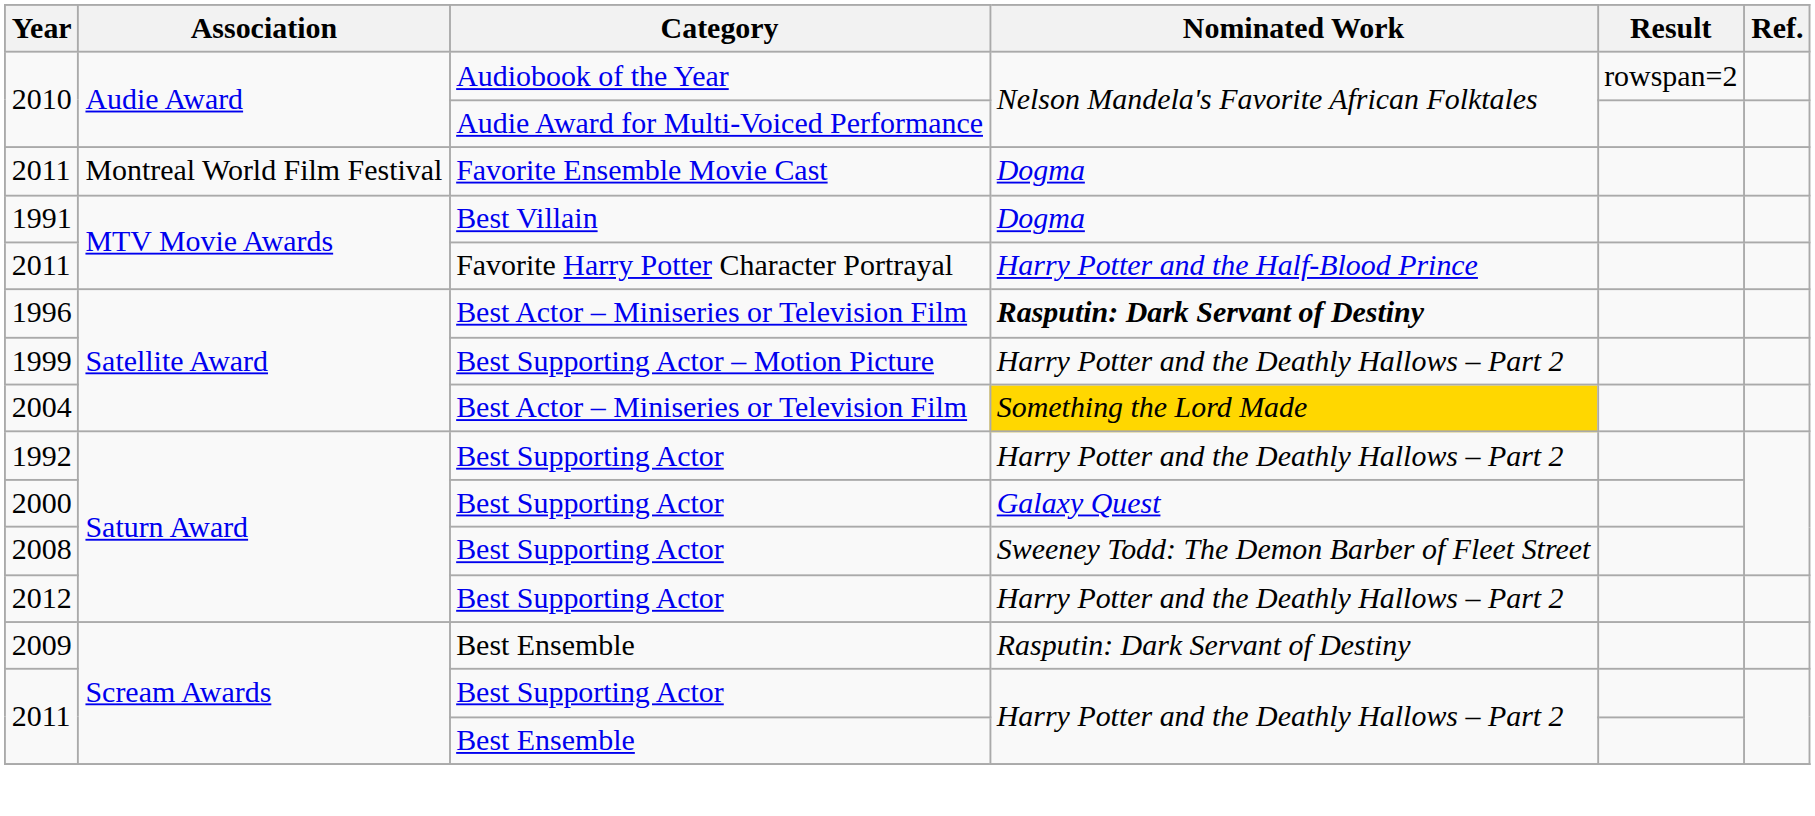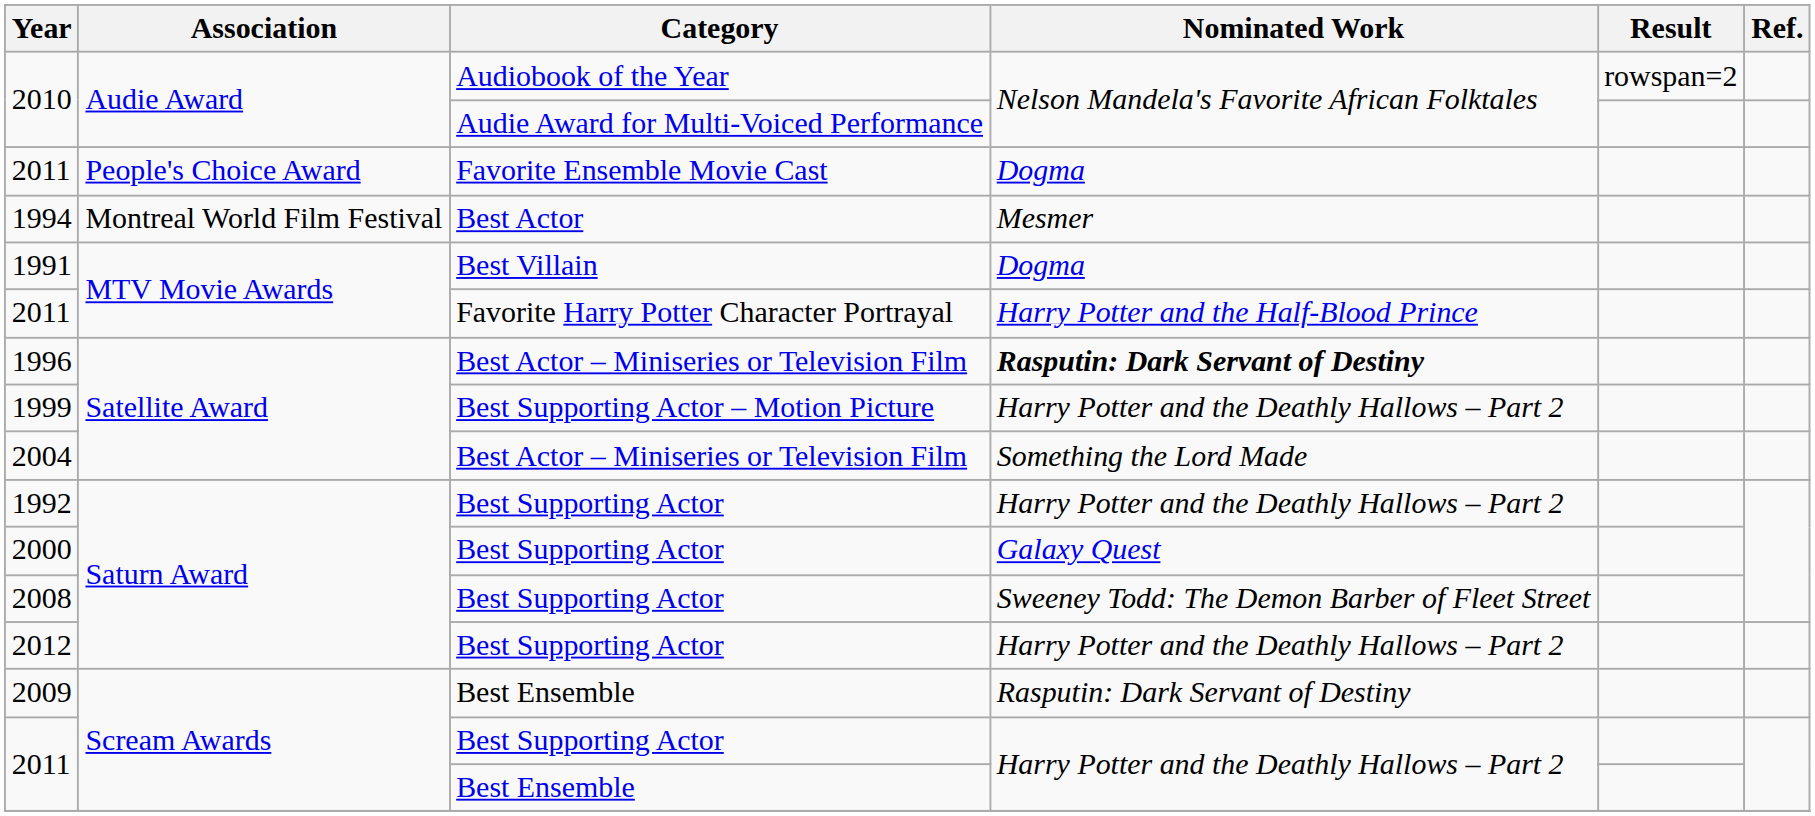(264, 170) Montreal World Film Festival -> (223, 170) People's Choice Award
+ row: (42, 218)
(1152, 407) gold background -> (1152, 455) no background
